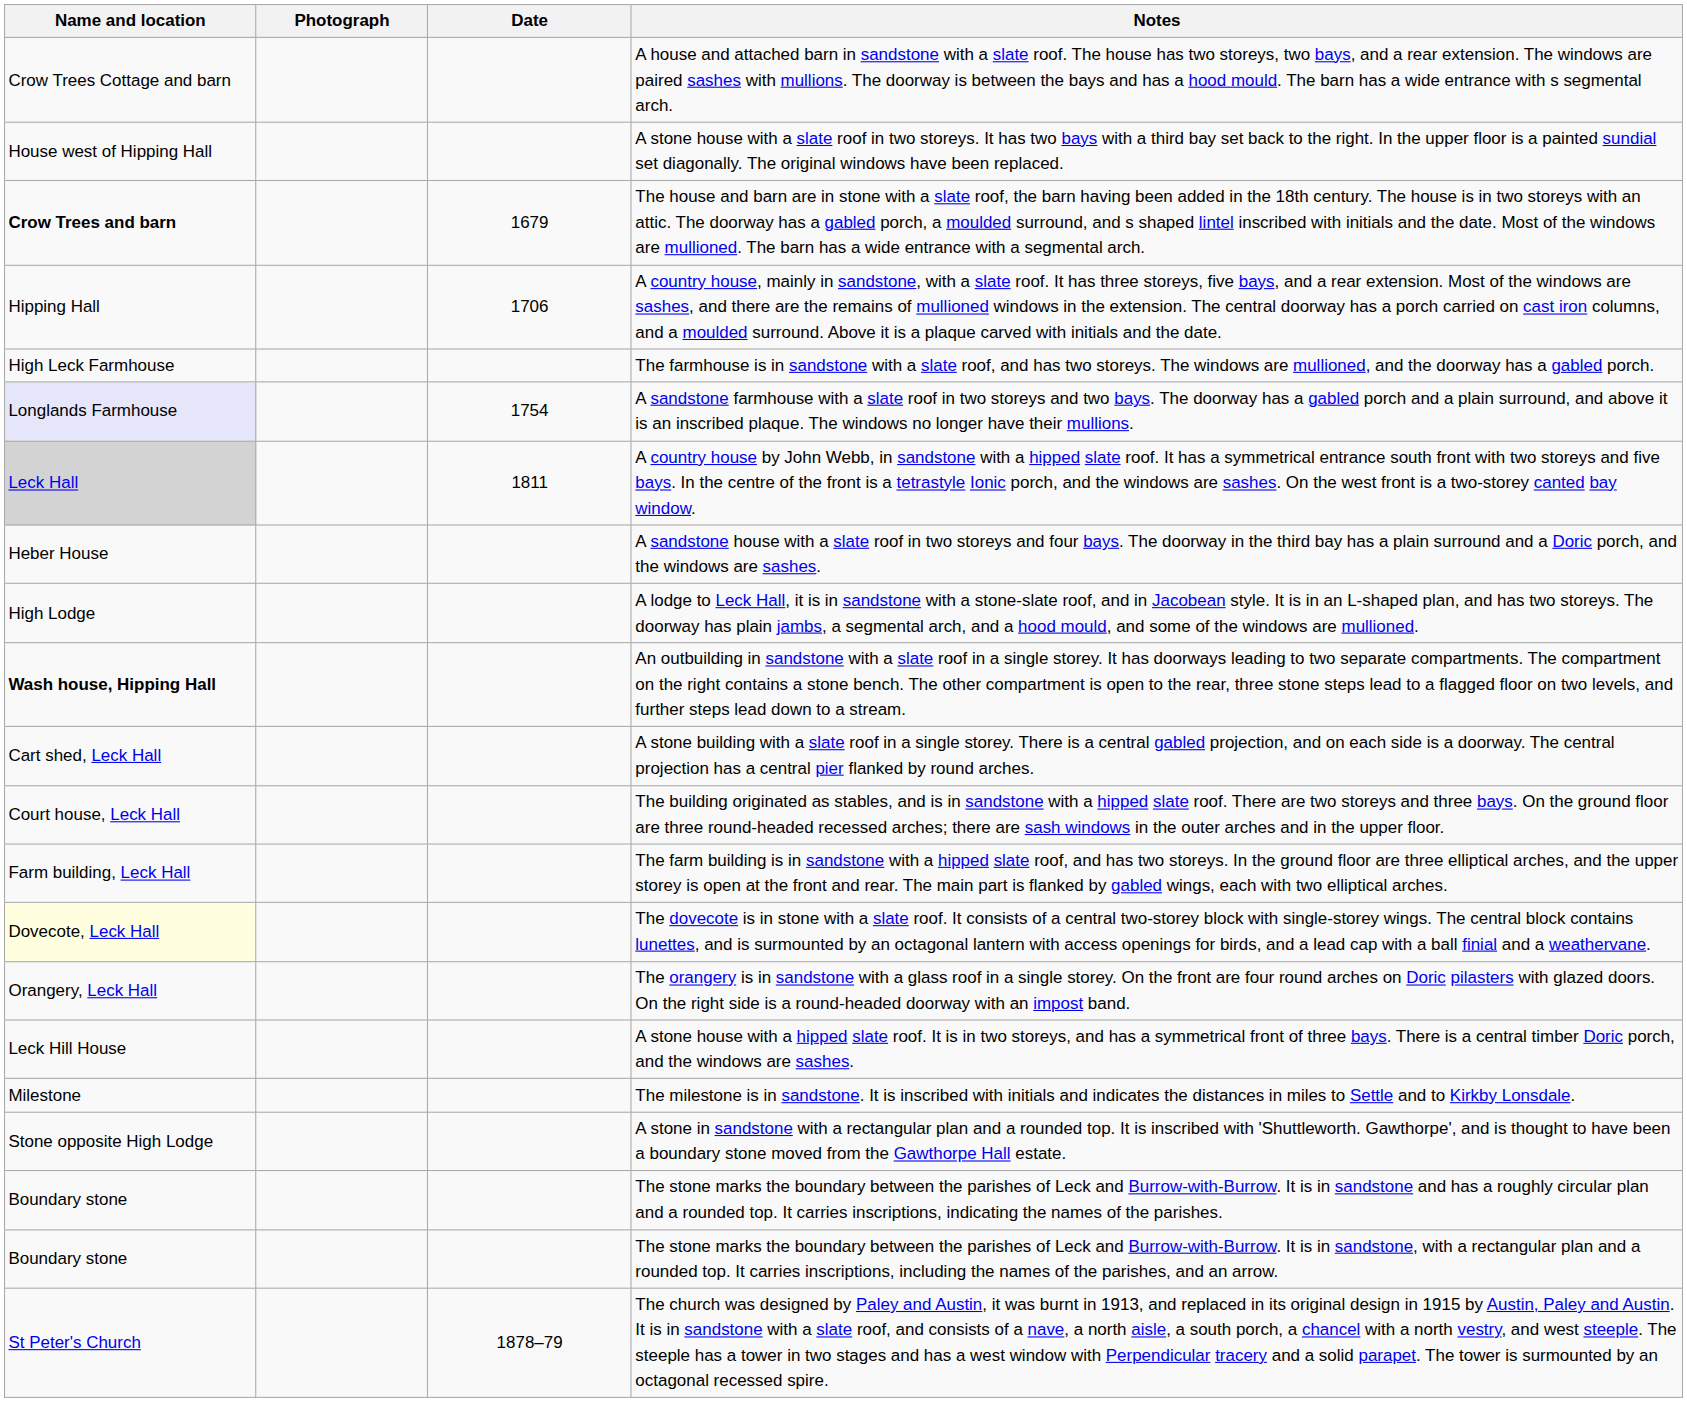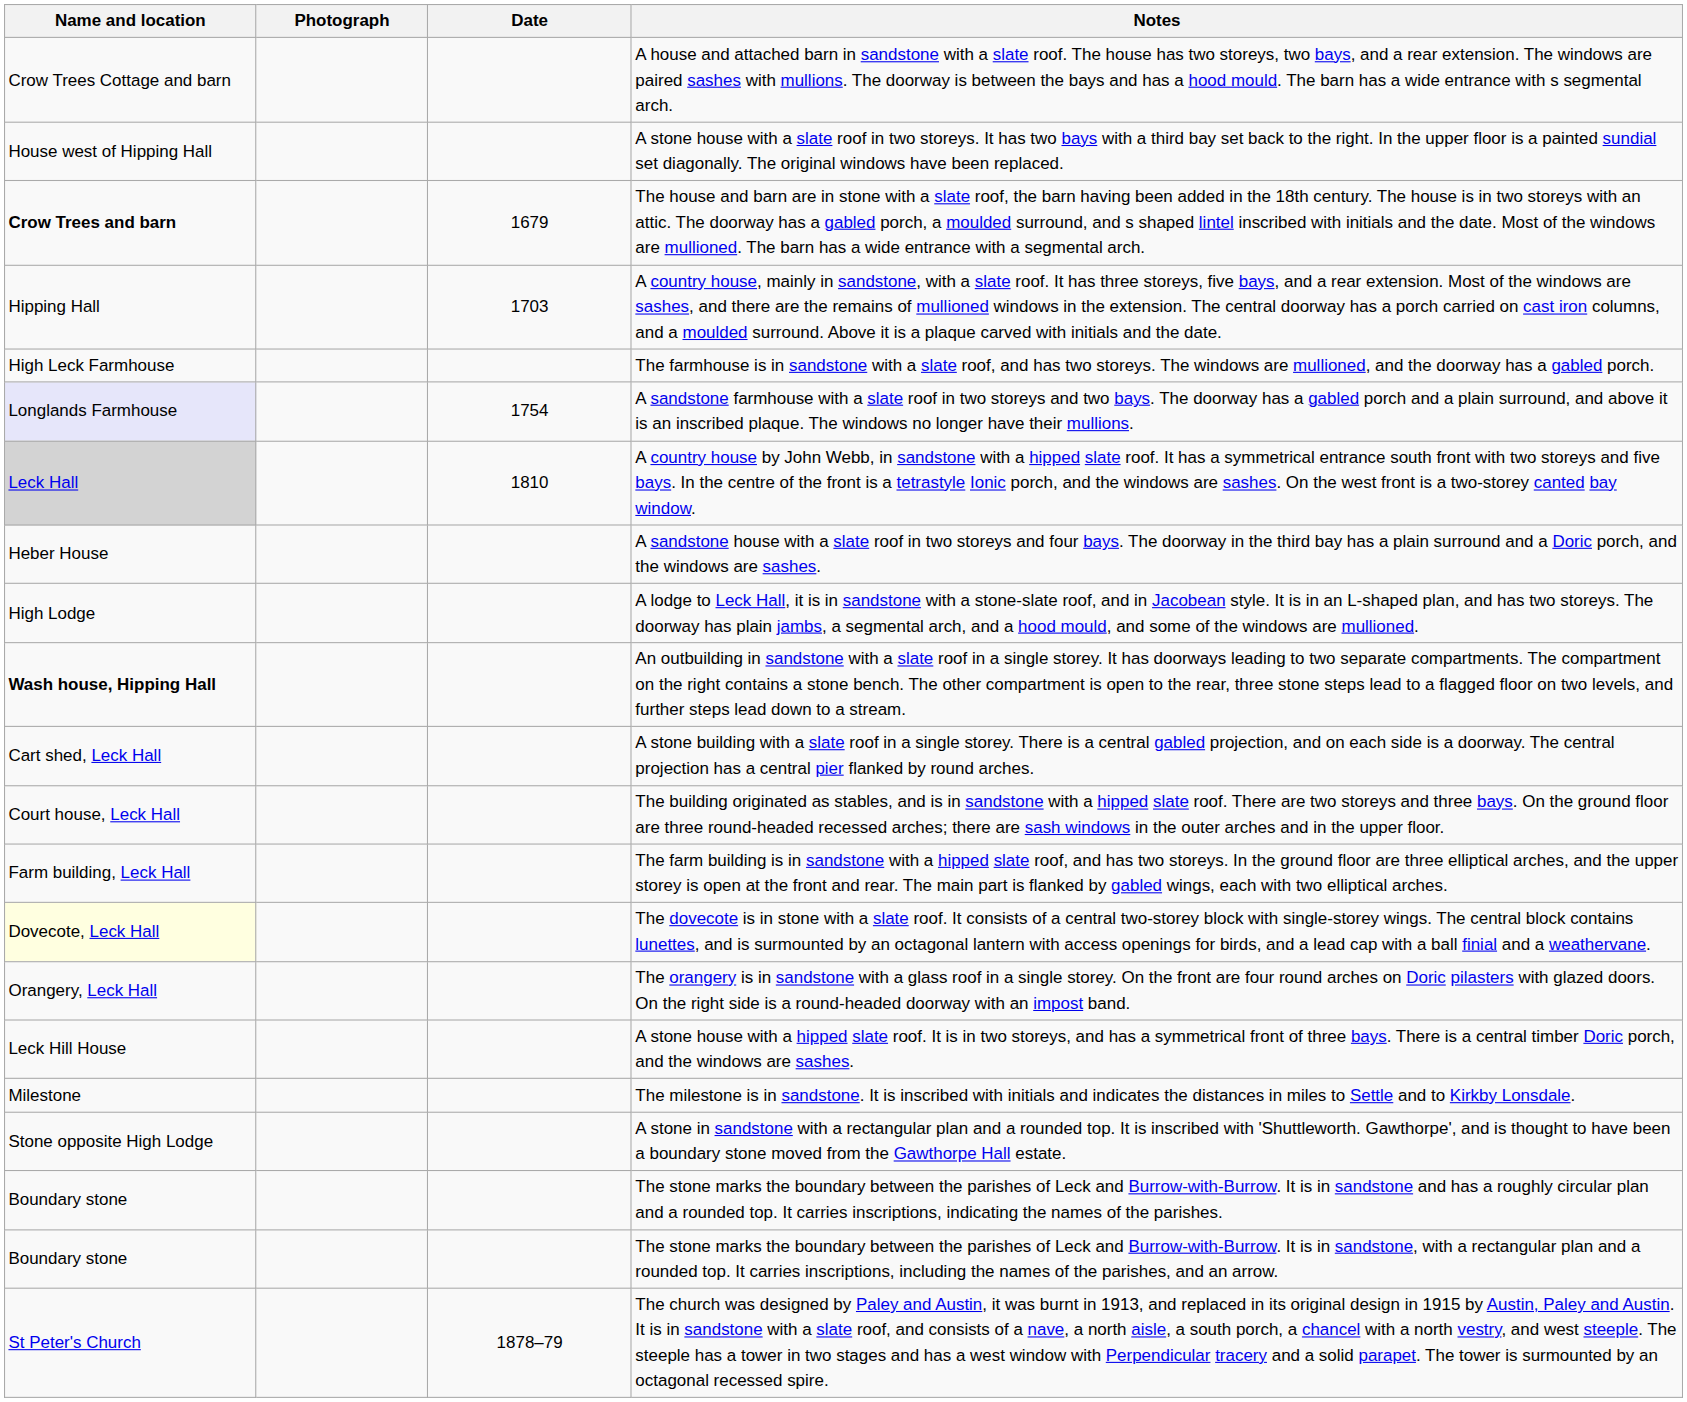(530, 306) 1706 -> (530, 306) 1703
(530, 482) 1811 -> (530, 482) 1810
